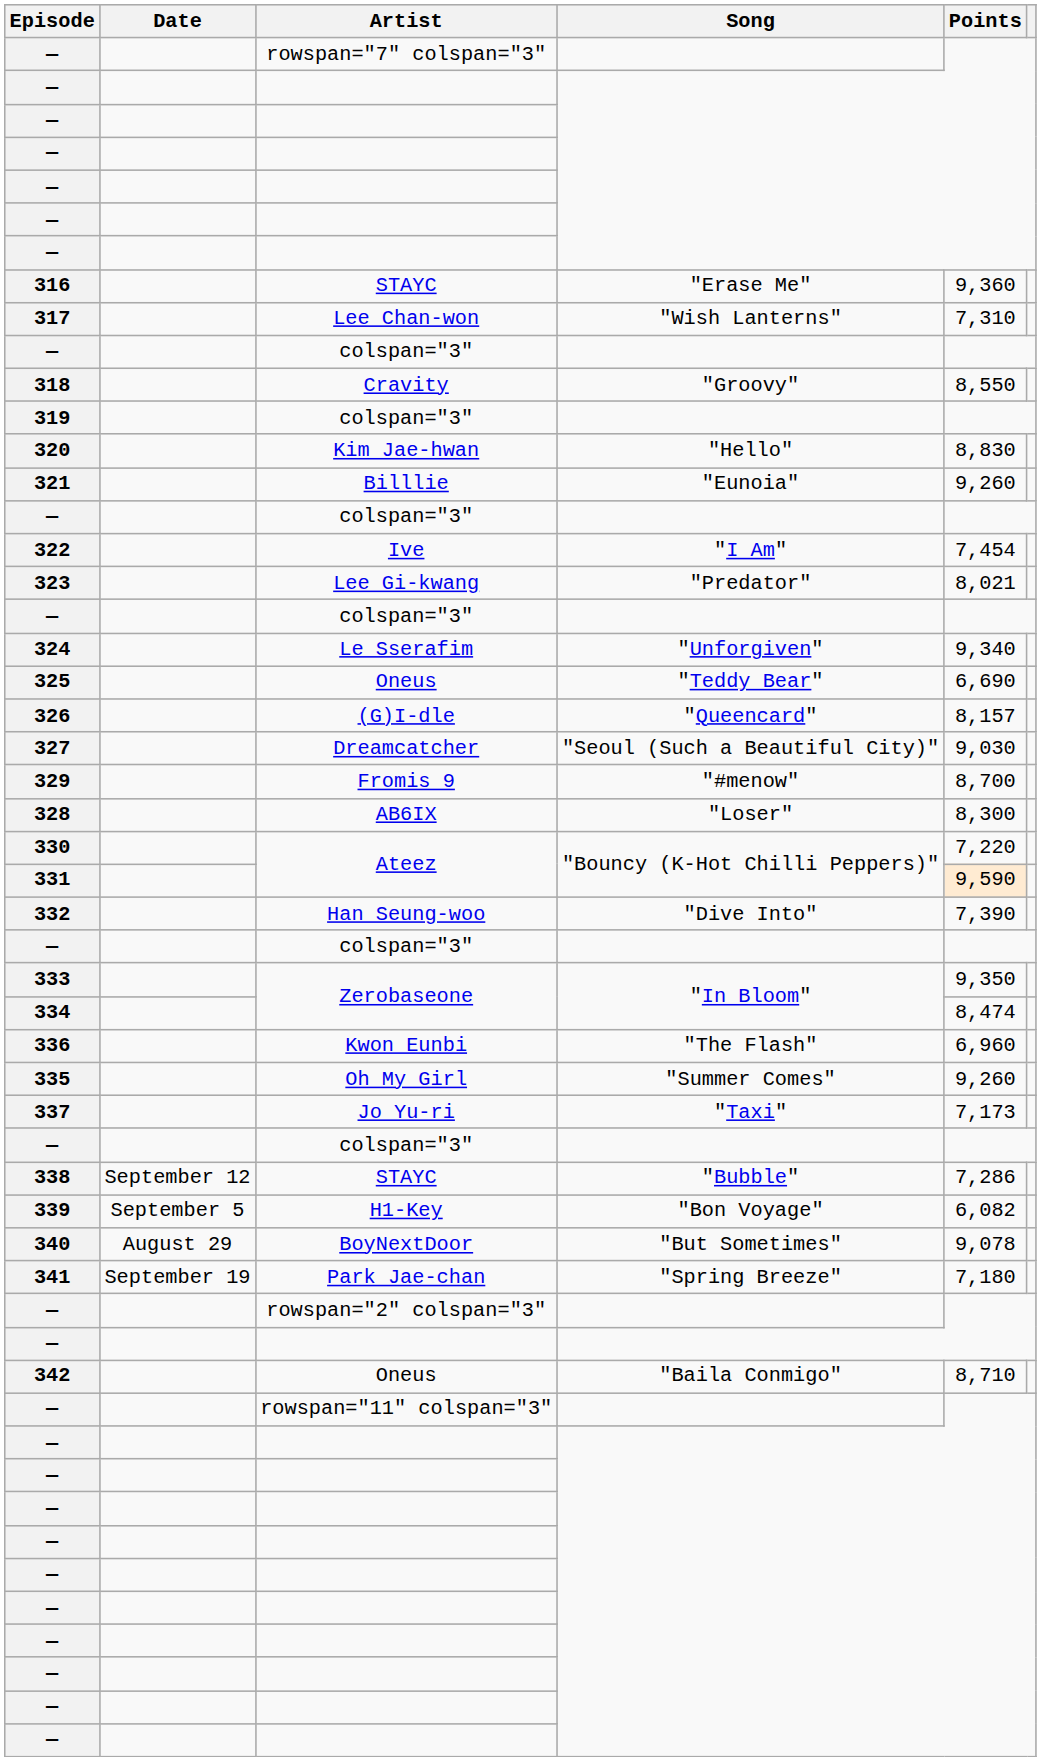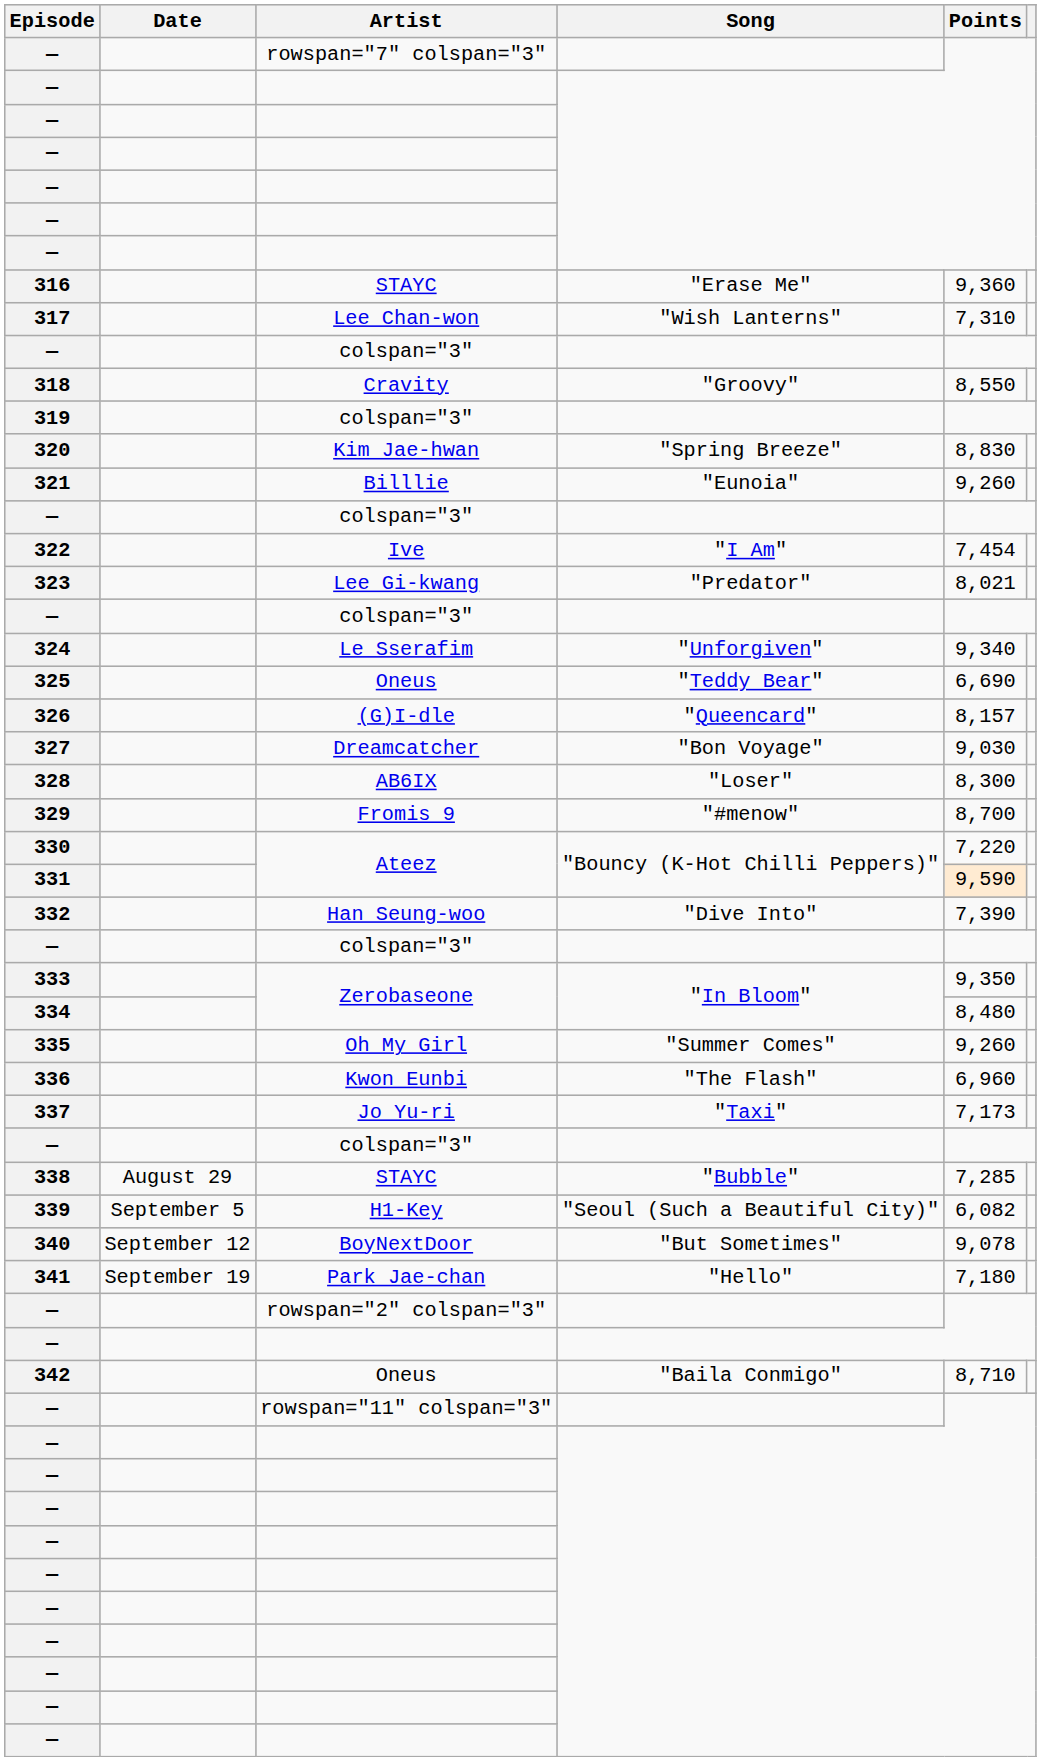(751, 451) "Hello" -> (751, 451) "Spring Breeze"
(751, 748) "Seoul (Such a Beautiful City)" -> (751, 748) "Bon Voyage"
rows swapped: (52, 815) <-> (52, 782)
(985, 1013) 8,474 -> (985, 1013) 8,480
rows swapped: (52, 1079) <-> (52, 1046)
(177, 1178) September 12 -> (177, 1178) August 29
(985, 1178) 7,286 -> (985, 1178) 7,285
(751, 1211) "Bon Voyage" -> (751, 1211) "Seoul (Such a Beautiful City)"
(177, 1244) August 29 -> (177, 1244) September 12
(751, 1277) "Spring Breeze" -> (751, 1277) "Hello"
